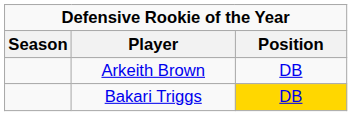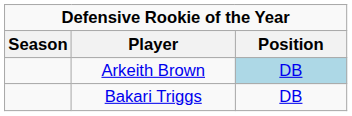(291, 70) no background -> (291, 70) lightblue background
(291, 96) gold background -> (291, 96) no background
